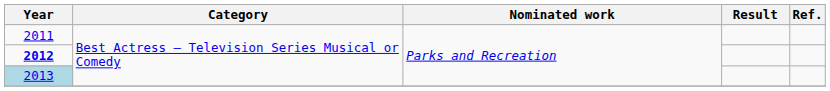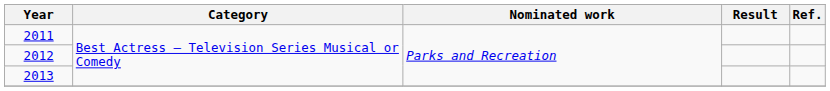(39, 55) bold -> (39, 55) normal
(39, 76) lightblue background -> (39, 76) no background
